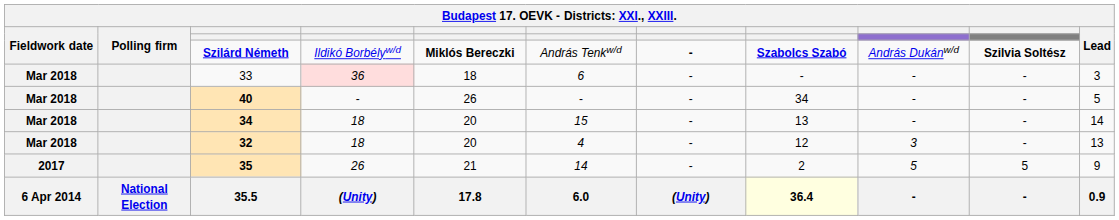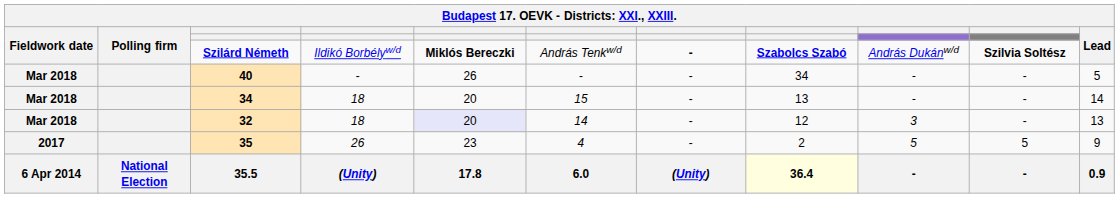- row: (246, 76)
(470, 144) no background -> (470, 121) lavender background
(581, 144) 4 -> (581, 121) 14
(470, 166) 21 -> (470, 144) 23
(581, 166) 14 -> (581, 144) 4
